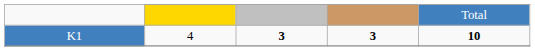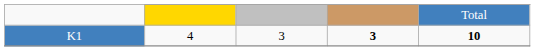(282, 35) bold -> (282, 35) normal
